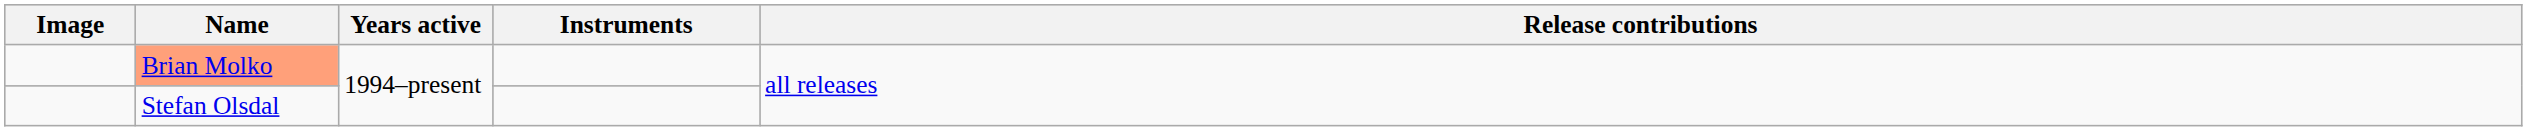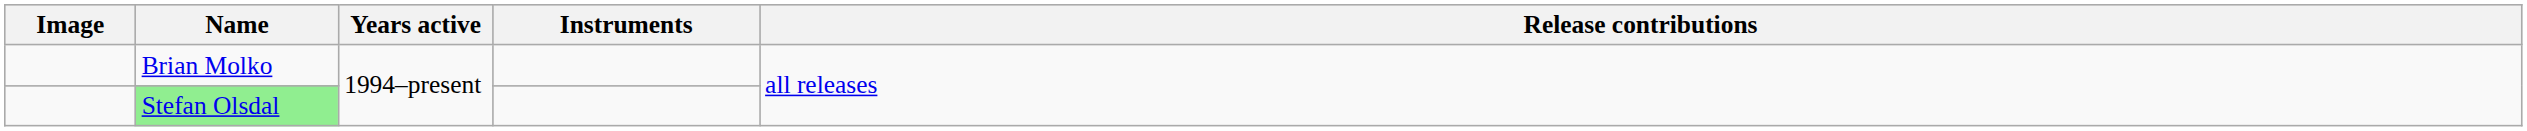(207, 65) lightsalmon background -> (207, 65) no background
(211, 105) no background -> (211, 105) lightgreen background
